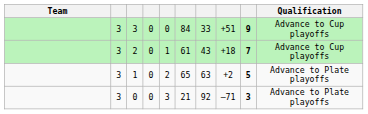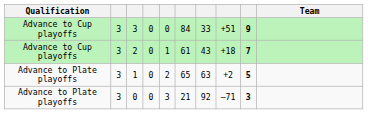columns swapped: (57, 11) <-> (310, 11)
